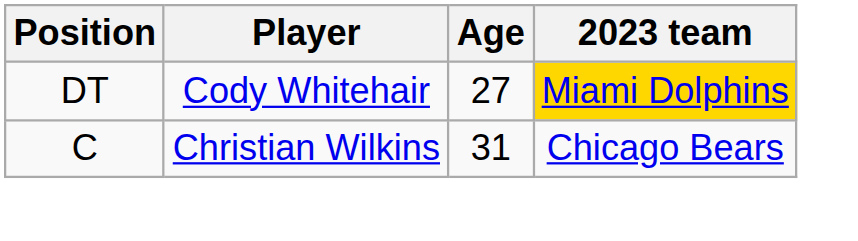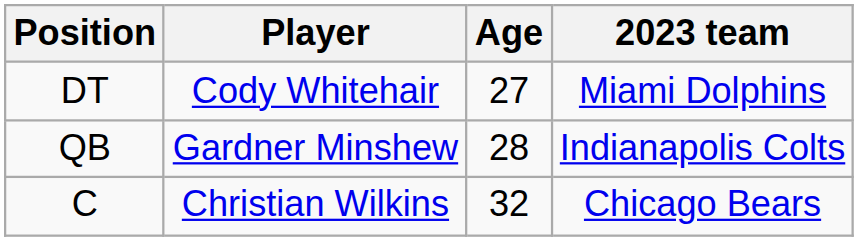(665, 90) gold background -> (703, 90) no background
+ row: (85, 147)
(491, 147) 31 -> (509, 205) 32
